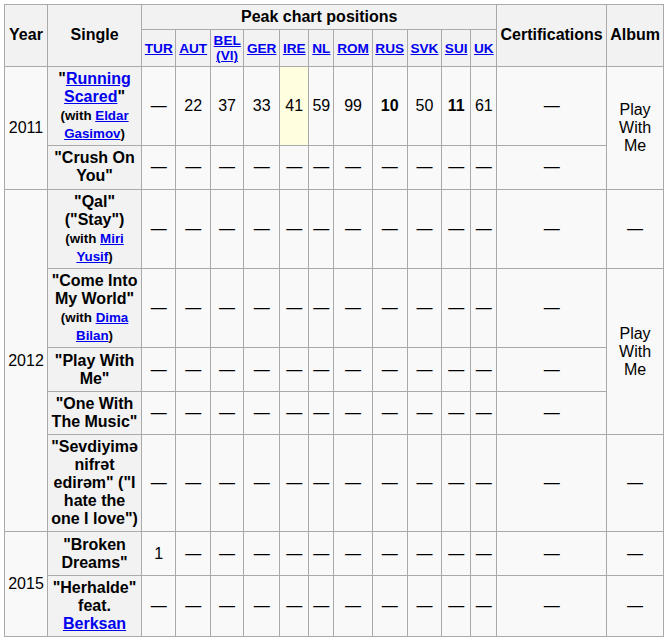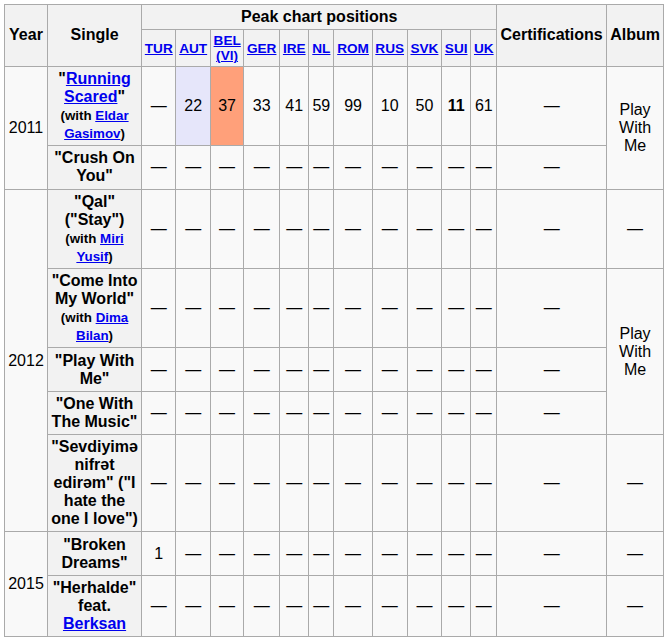(193, 106) no background -> (193, 106) lavender background
(227, 106) no background -> (227, 106) lightsalmon background
(294, 106) lightyellow background -> (294, 106) no background
(390, 106) bold -> (390, 106) normal
